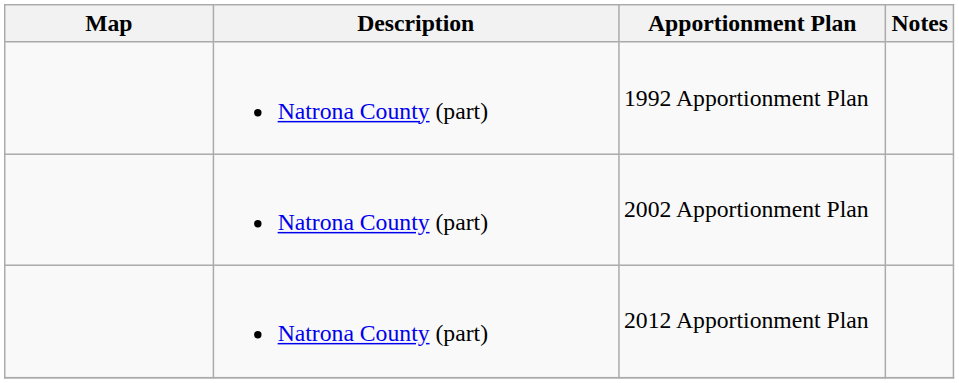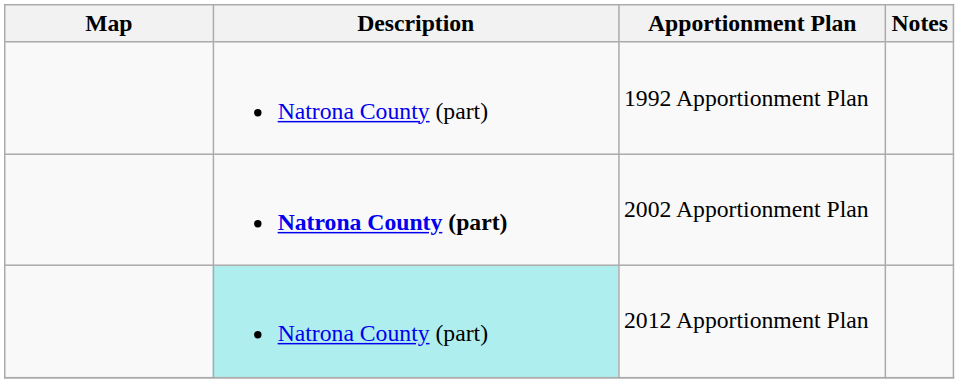(416, 223) normal -> (416, 223) bold
(416, 335) no background -> (416, 335) paleturquoise background
